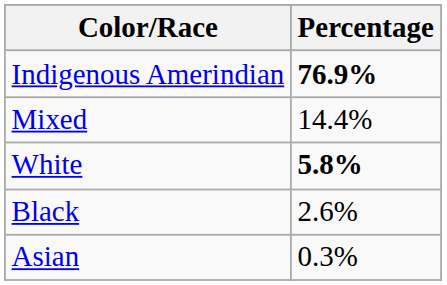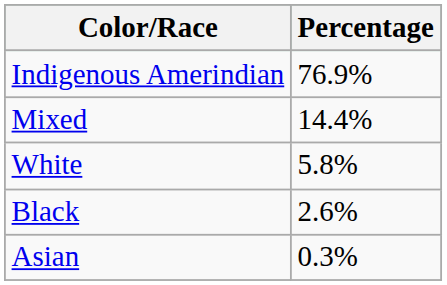(337, 73) bold -> (335, 73) normal
(330, 165) bold -> (328, 165) normal
